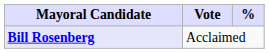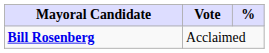(51, 37) lavender background -> (51, 37) no background
